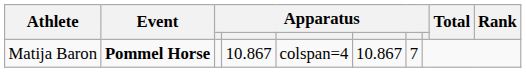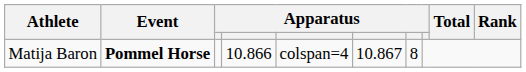(249, 53) 10.867 -> (249, 53) 10.866
(414, 53) 7 -> (414, 53) 8
